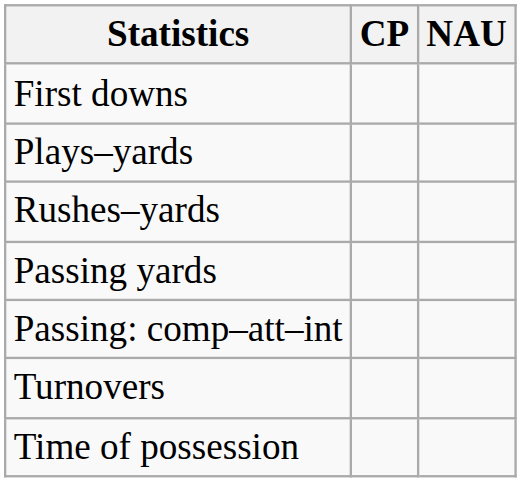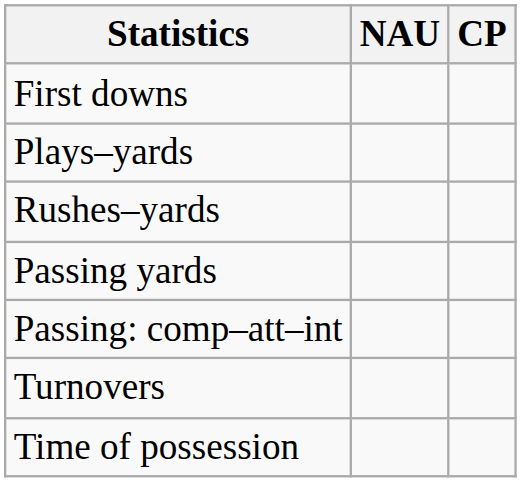columns swapped: (467, 34) <-> (384, 34)
